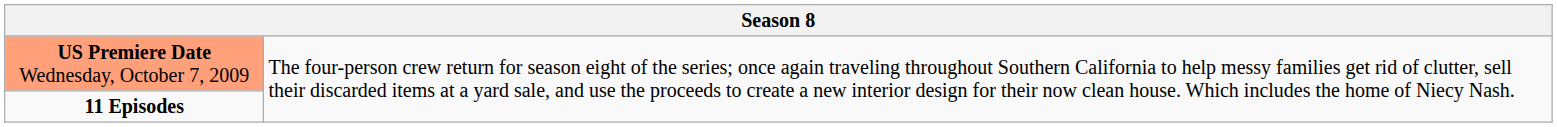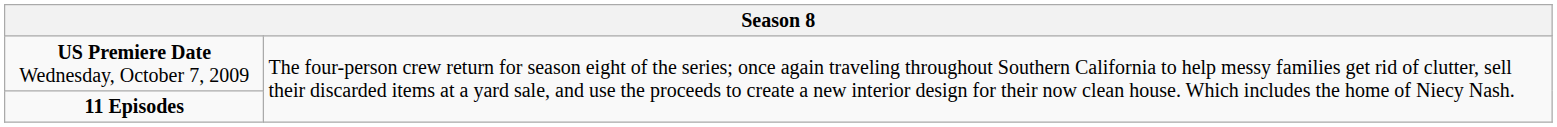(134, 63) lightsalmon background -> (134, 63) no background
